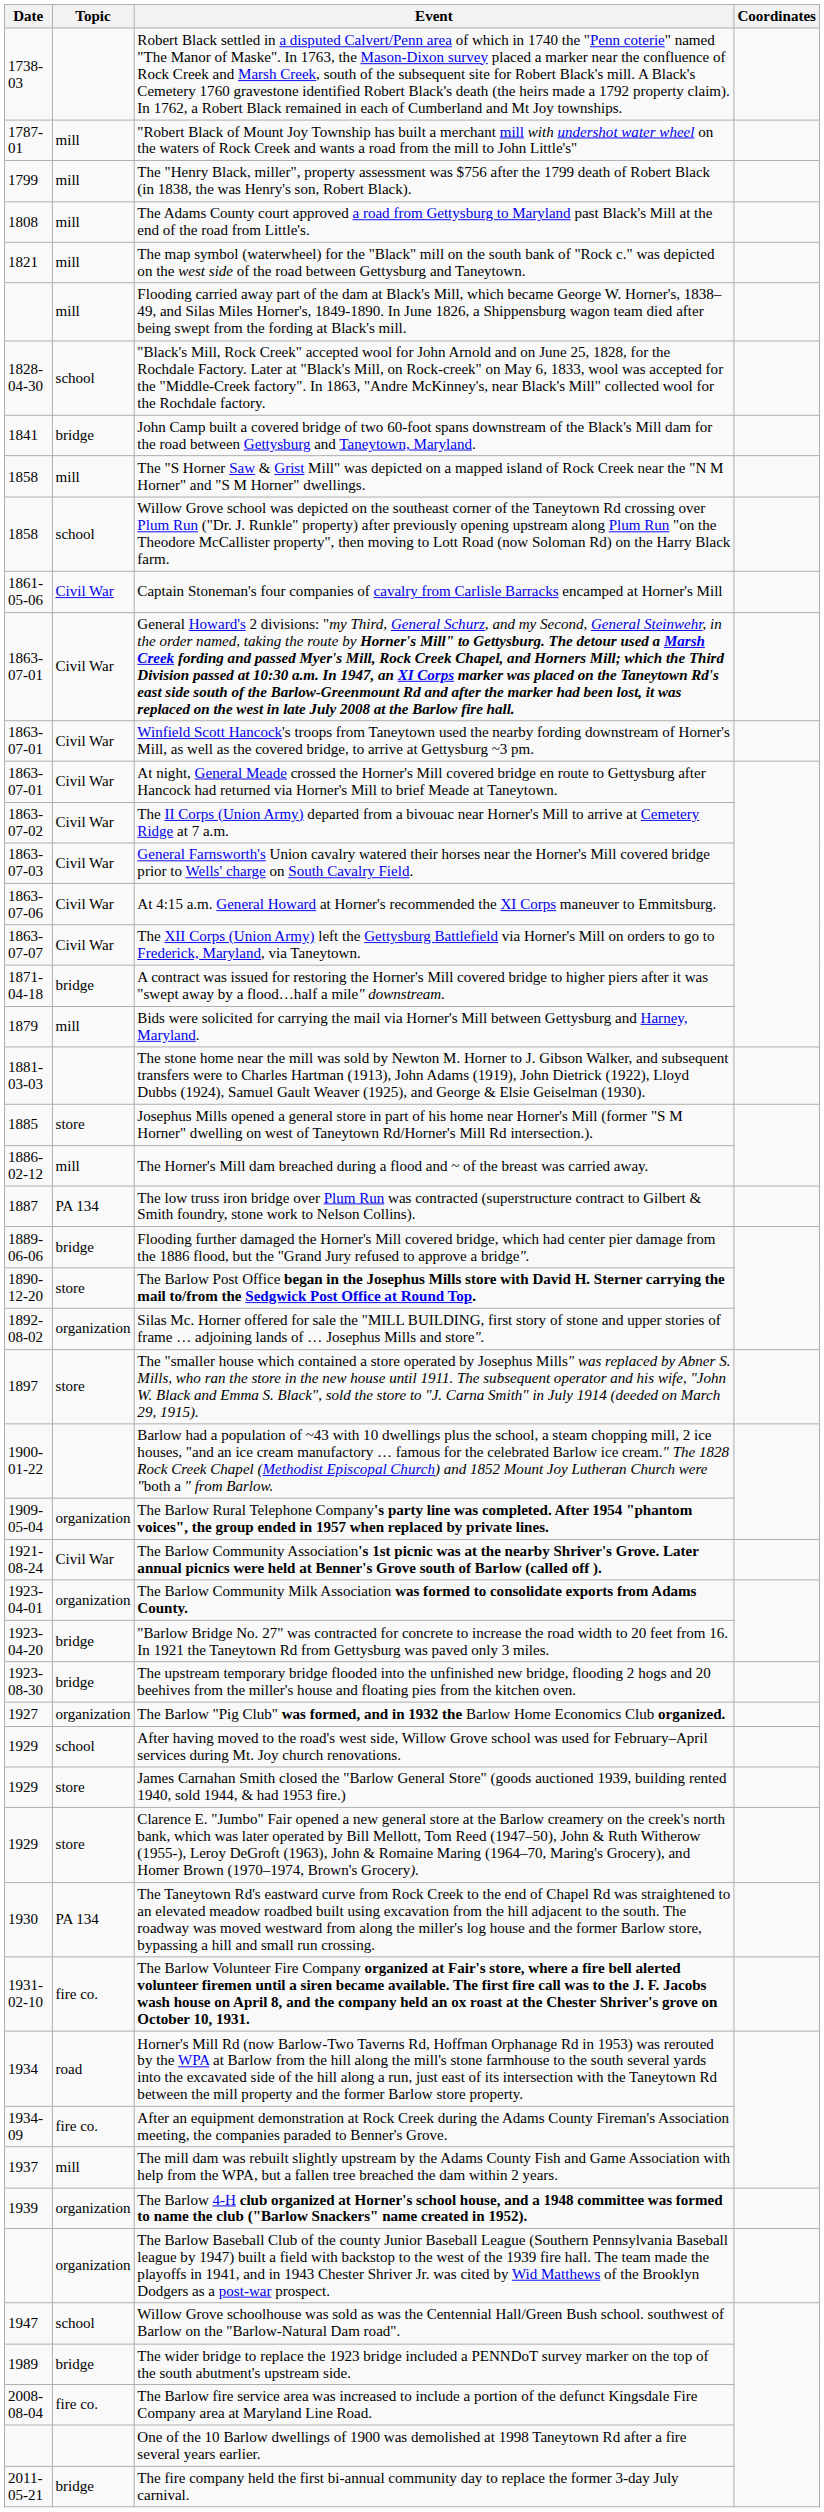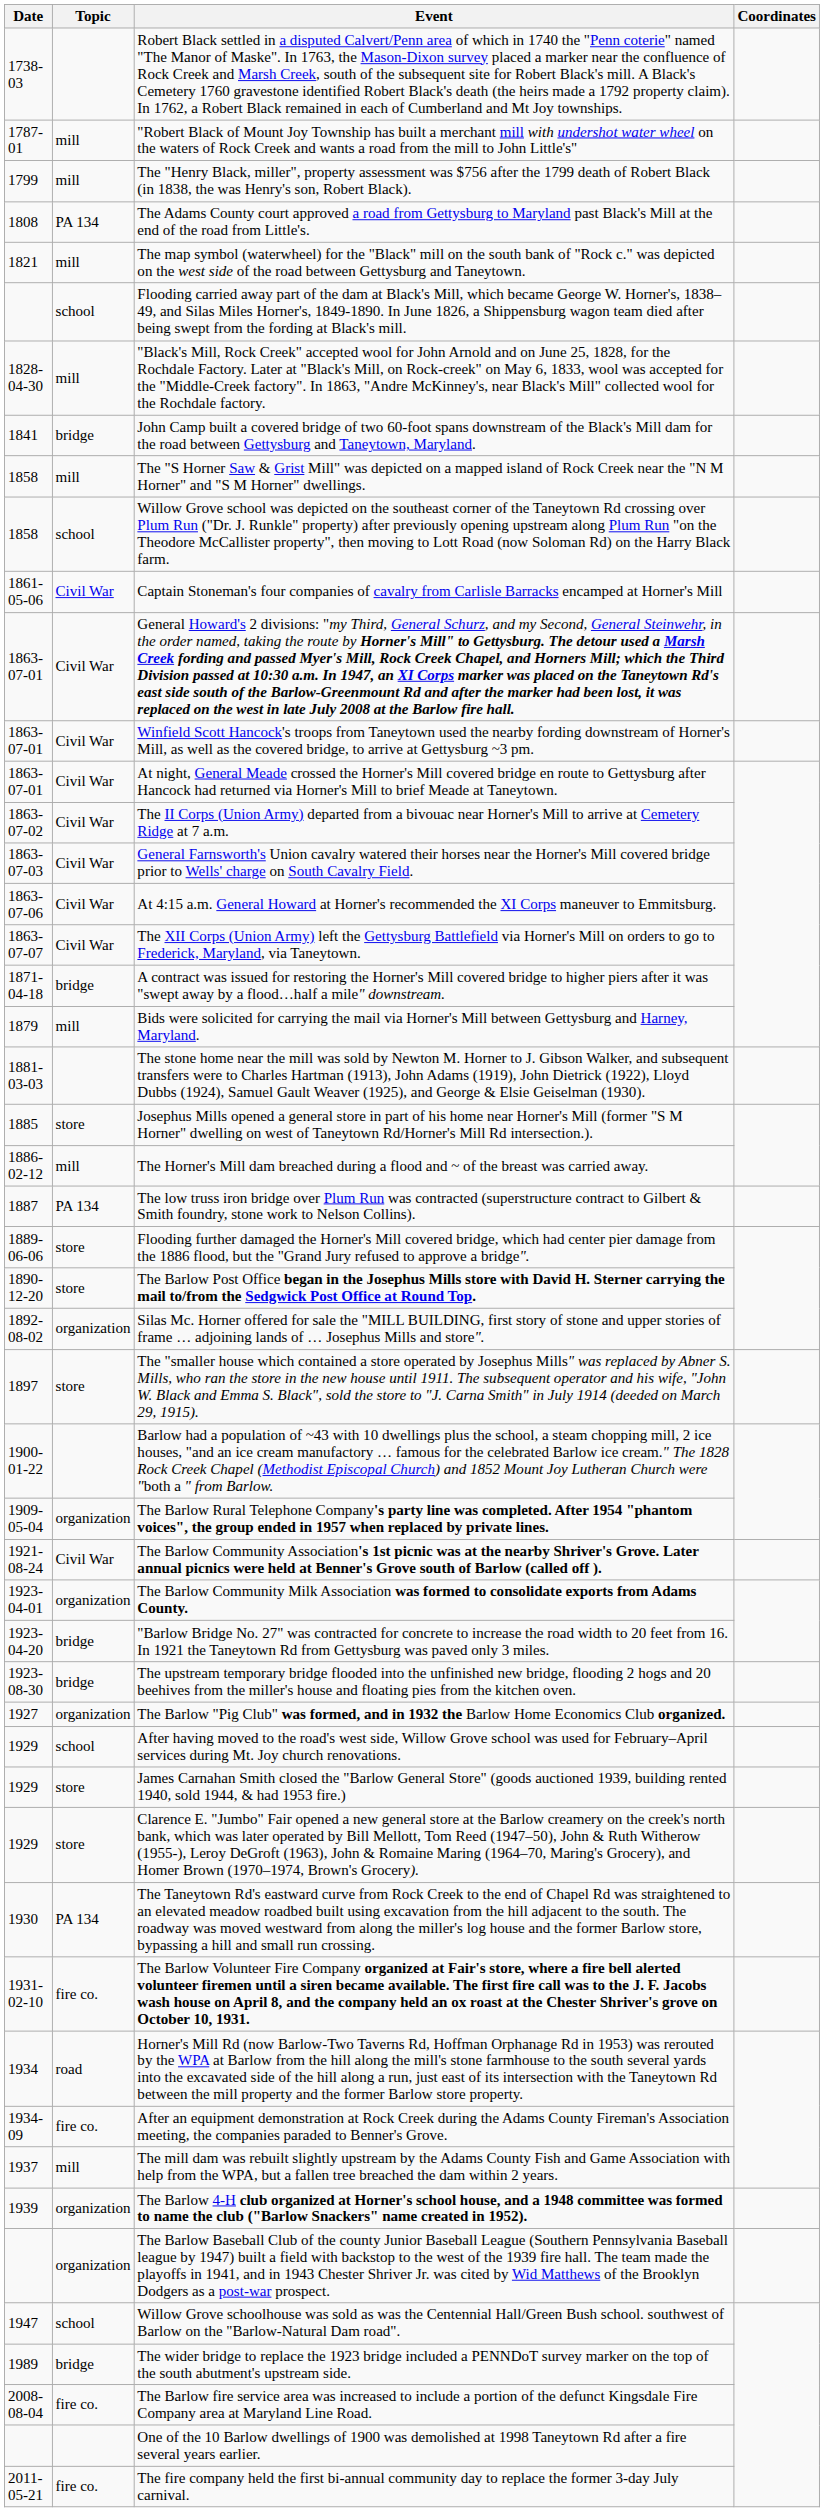(68, 221) mill -> (77, 221) PA 134
(68, 311) mill -> (75, 311) school
(75, 377) school -> (68, 377) mill
(75, 1247) bridge -> (70, 1247) store
(75, 2486) bridge -> (77, 2486) fire co.
